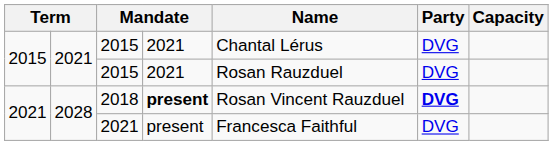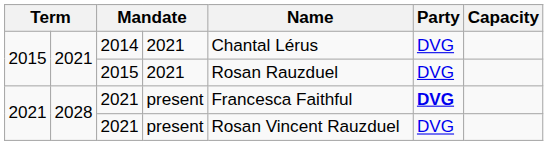(119, 45) 2015 -> (119, 45) 2014
(119, 99) 2018 -> (119, 99) 2021
(177, 99) bold -> (175, 99) normal
(315, 99) Rosan Vincent Rauzduel -> (287, 99) Francesca Faithful
(291, 126) Francesca Faithful -> (310, 126) Rosan Vincent Rauzduel
